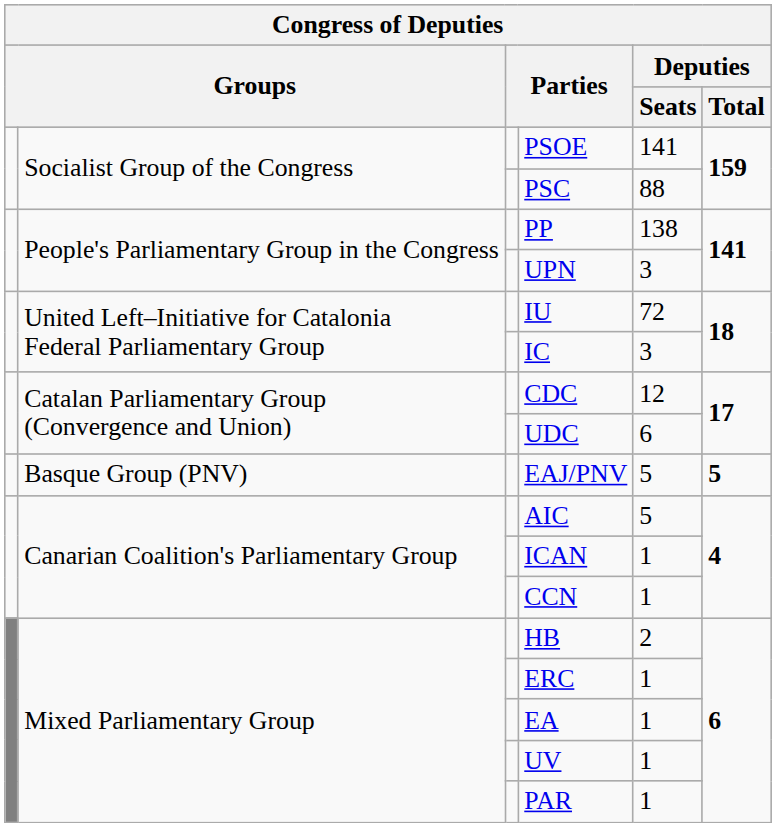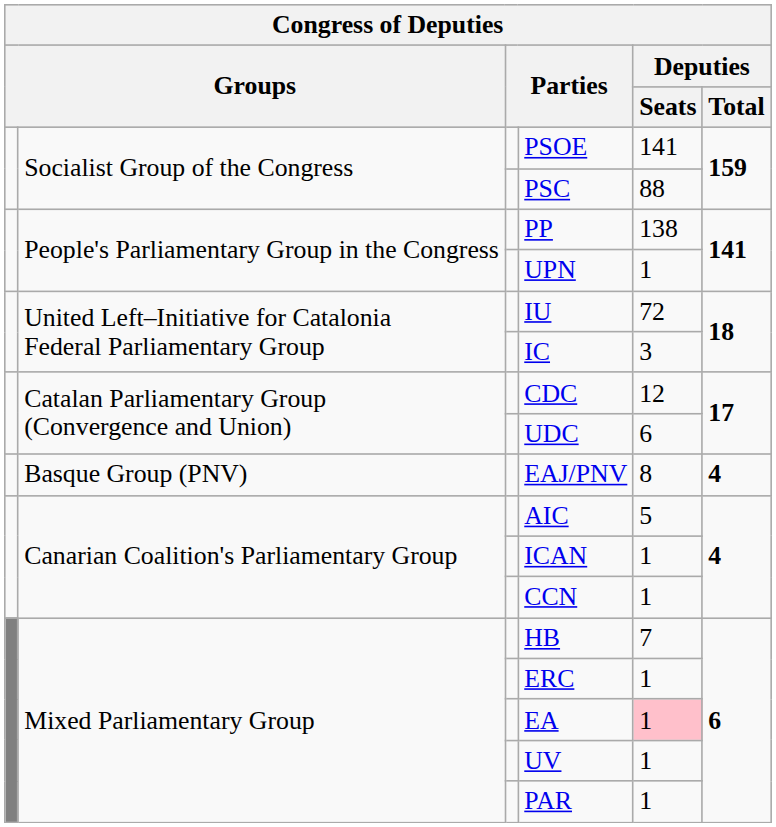(646, 270) 3 -> (646, 270) 1
(646, 474) 5 -> (646, 474) 8
(715, 474) 5 -> (715, 474) 4
(646, 637) 2 -> (646, 637) 7
(646, 719) no background -> (646, 719) pink background
